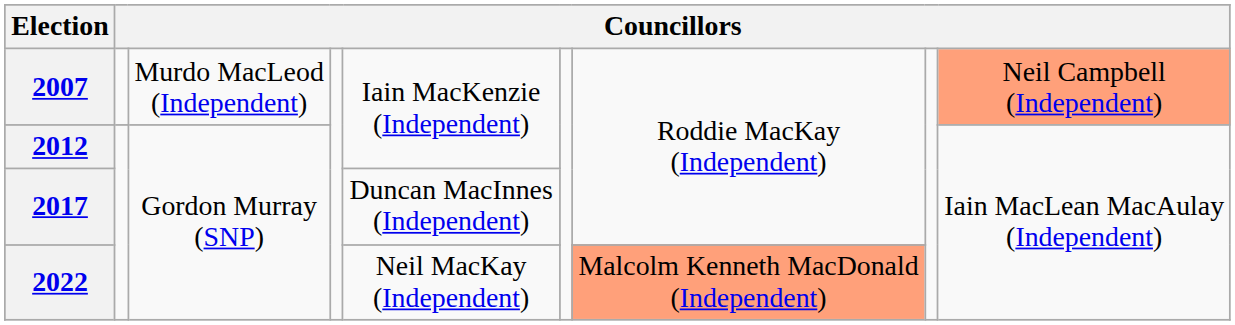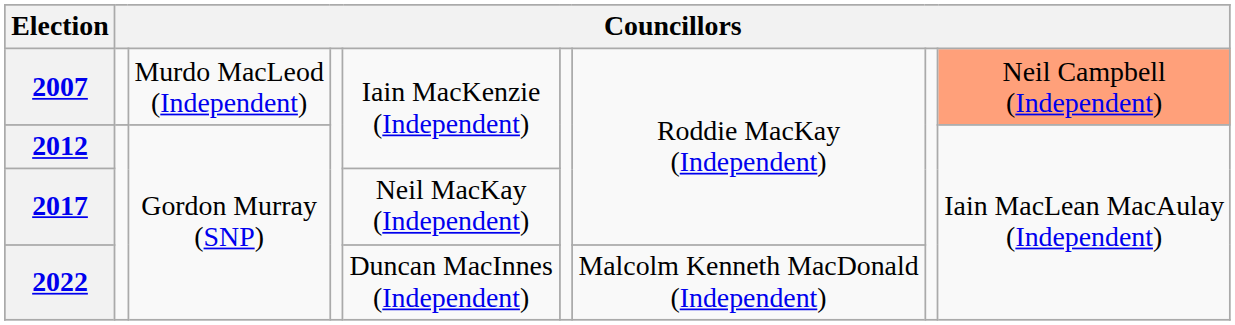(451, 206) Duncan MacInnes (Independent) -> (451, 206) Neil MacKay (Independent)
(451, 281) Neil MacKay (Independent) -> (451, 281) Duncan MacInnes (Independent)
(749, 281) lightsalmon background -> (749, 281) no background
